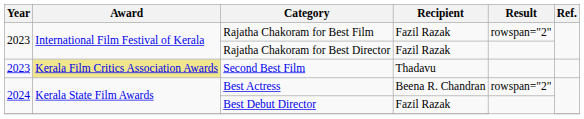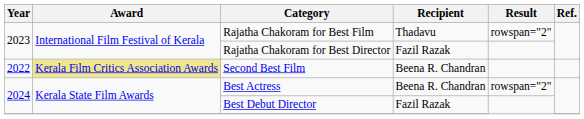(423, 31) Fazil Razak -> (416, 31) Thadavu
(19, 68) 2023 -> (19, 68) 2022
(416, 68) Thadavu -> (441, 68) Beena R. Chandran
